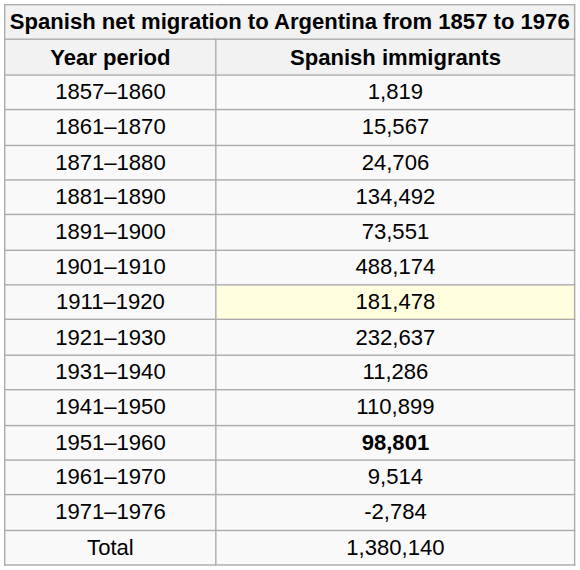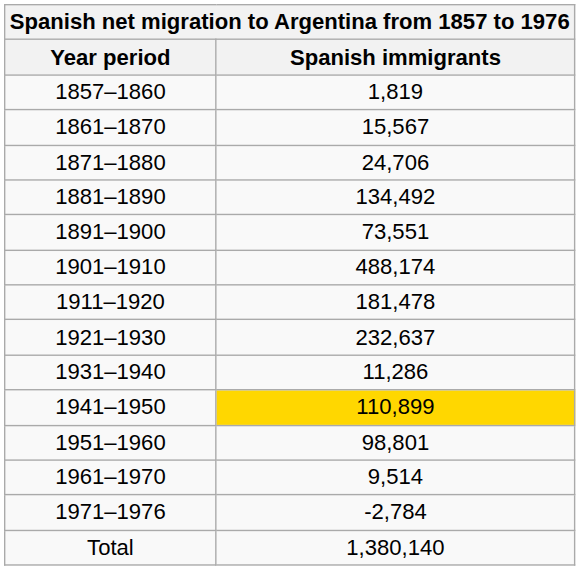(395, 302) lightyellow background -> (395, 302) no background
(395, 407) no background -> (395, 407) gold background
(395, 442) bold -> (395, 442) normal
